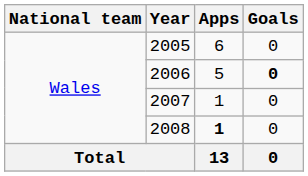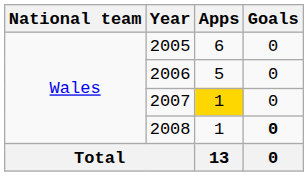(273, 74) bold -> (273, 74) normal
(219, 102) no background -> (219, 102) gold background
(219, 130) bold -> (219, 130) normal
(273, 130) normal -> (273, 130) bold
